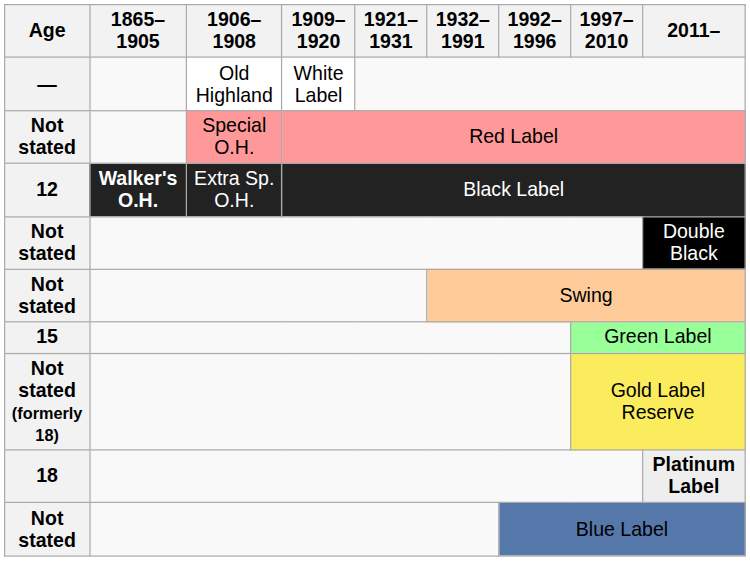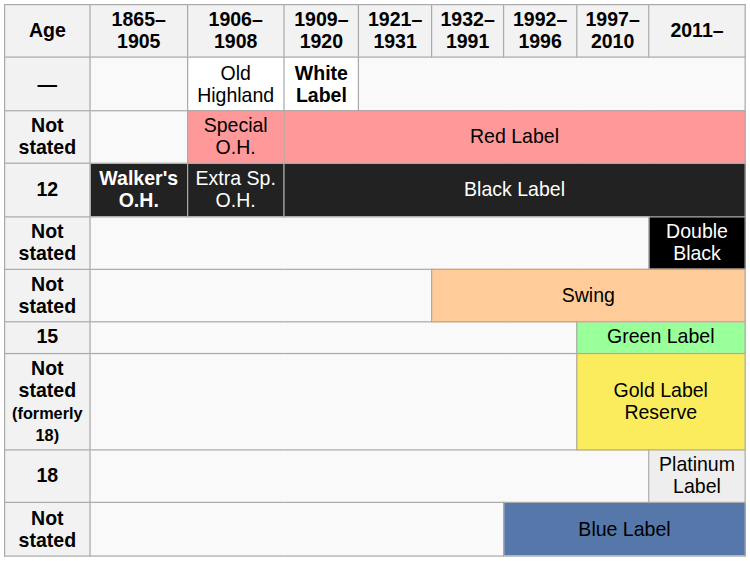(319, 83) normal -> (321, 83) bold
(694, 476) bold -> (697, 476) normal
